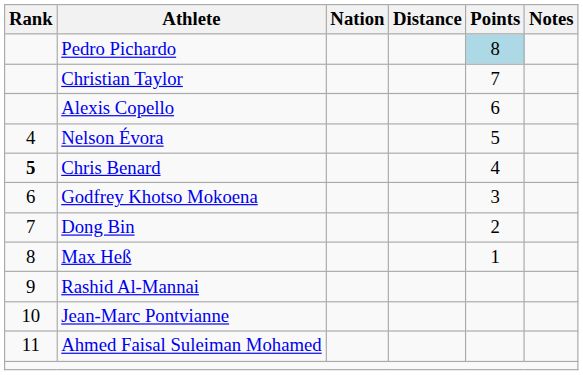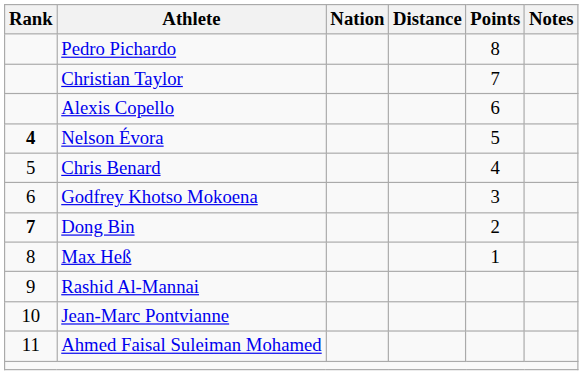(495, 49) lightblue background -> (495, 49) no background
(31, 138) normal -> (31, 138) bold
(31, 167) bold -> (31, 167) normal
(31, 227) normal -> (31, 227) bold
